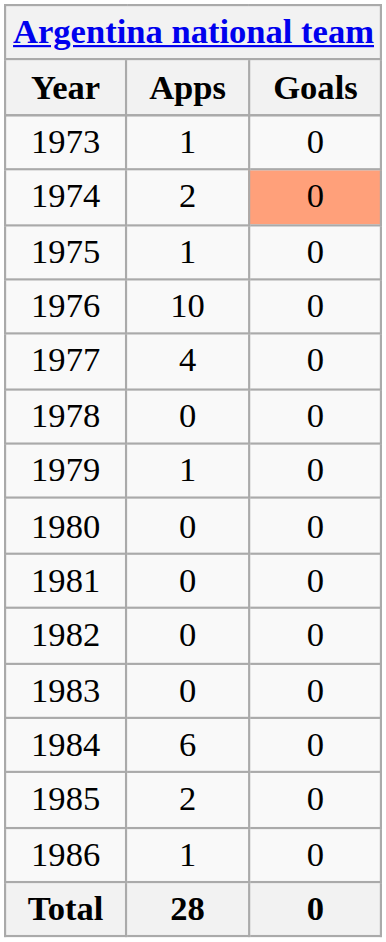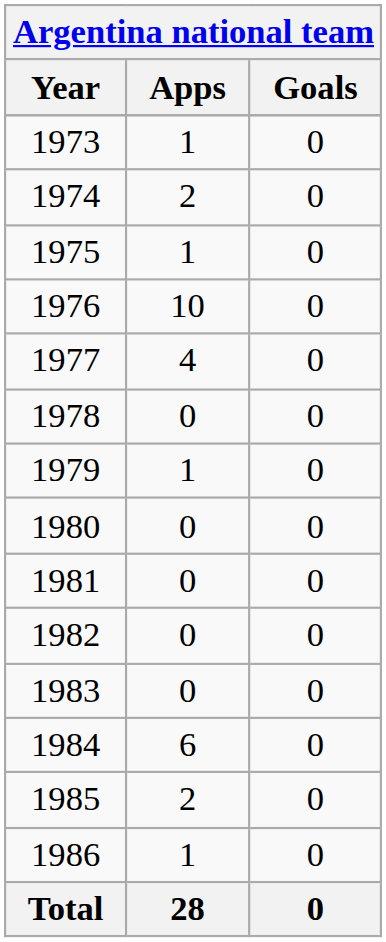(315, 196) lightsalmon background -> (315, 196) no background
